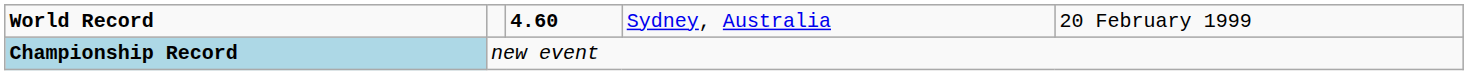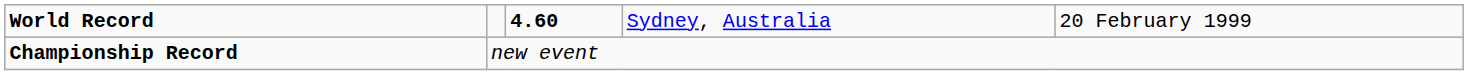(124, 54) lightblue background -> (124, 54) no background
